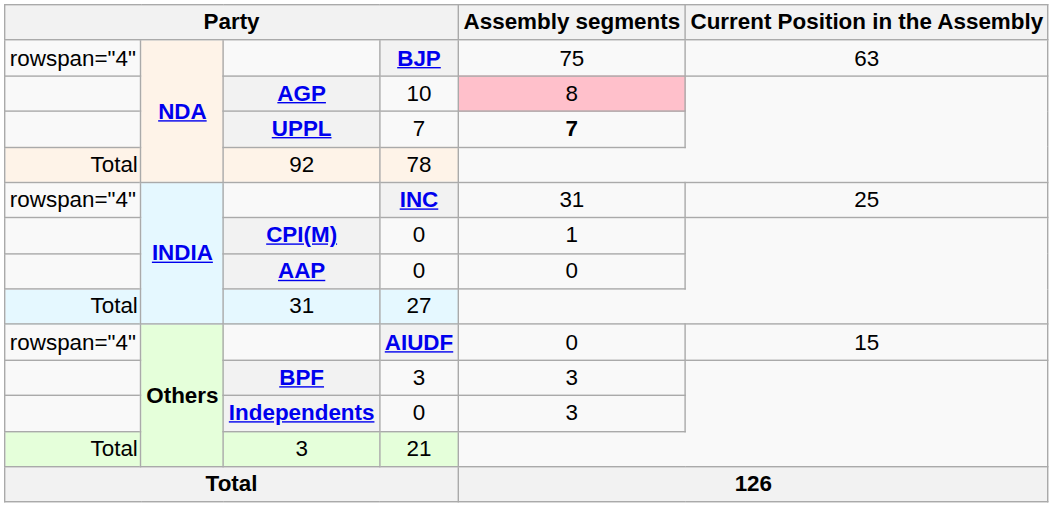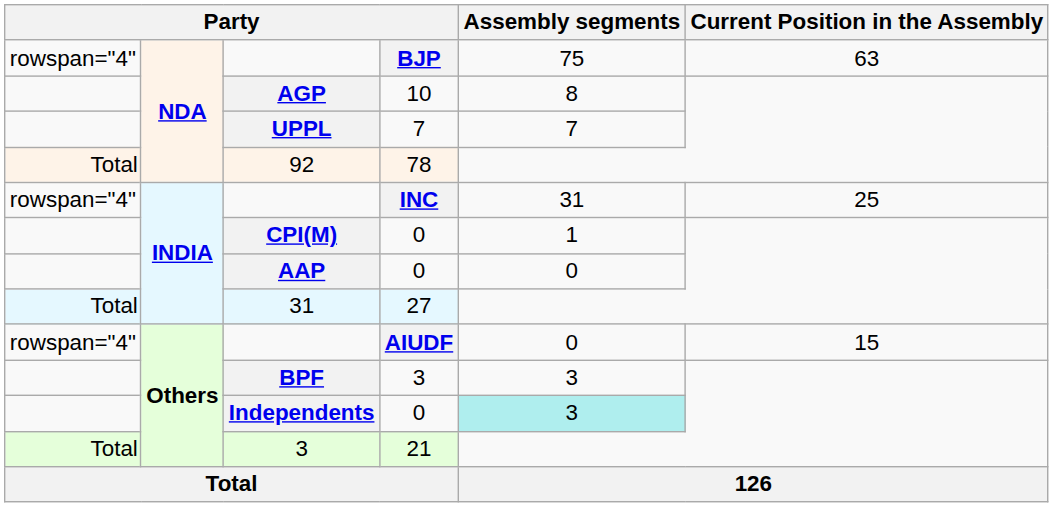(572, 93) pink background -> (572, 93) no background
(572, 128) bold -> (572, 128) normal
(572, 413) no background -> (572, 413) paleturquoise background
